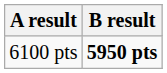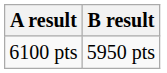(122, 52) bold -> (121, 52) normal
